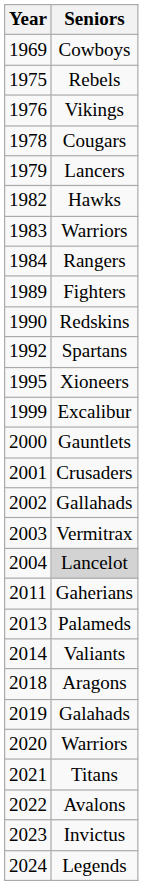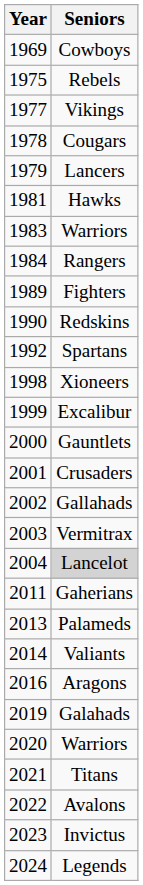(28, 110) 1976 -> (28, 110) 1977
(28, 200) 1982 -> (28, 200) 1981
(28, 381) 1995 -> (28, 381) 1998
(28, 683) 2018 -> (28, 683) 2016
